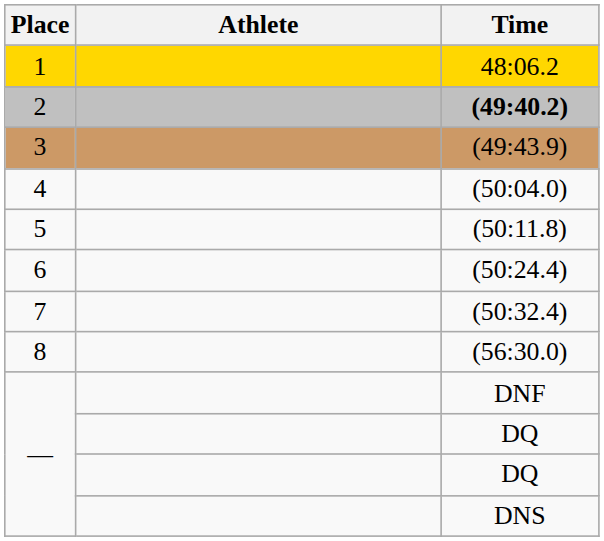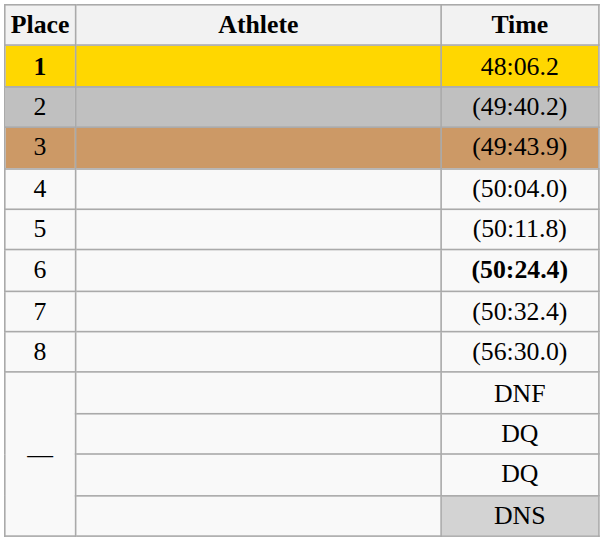(40, 65) normal -> (40, 65) bold
(520, 106) bold -> (520, 106) normal
(520, 270) normal -> (520, 270) bold
(520, 515) no background -> (520, 515) lightgrey background
